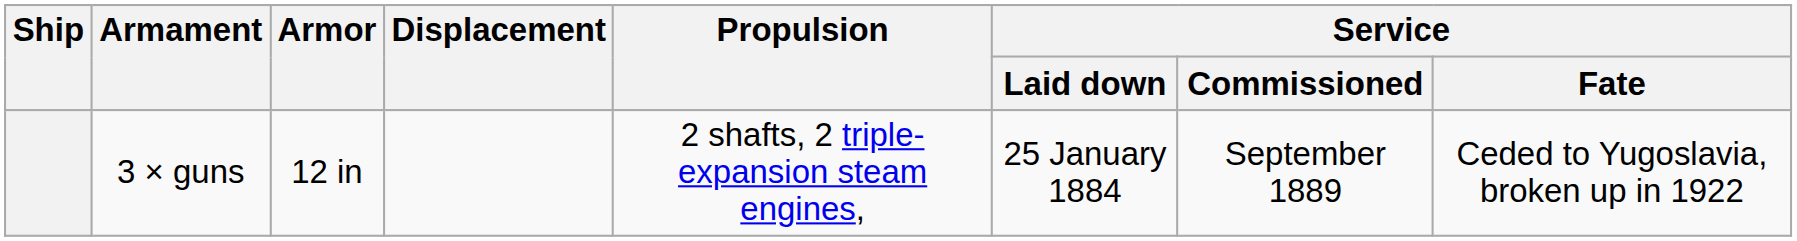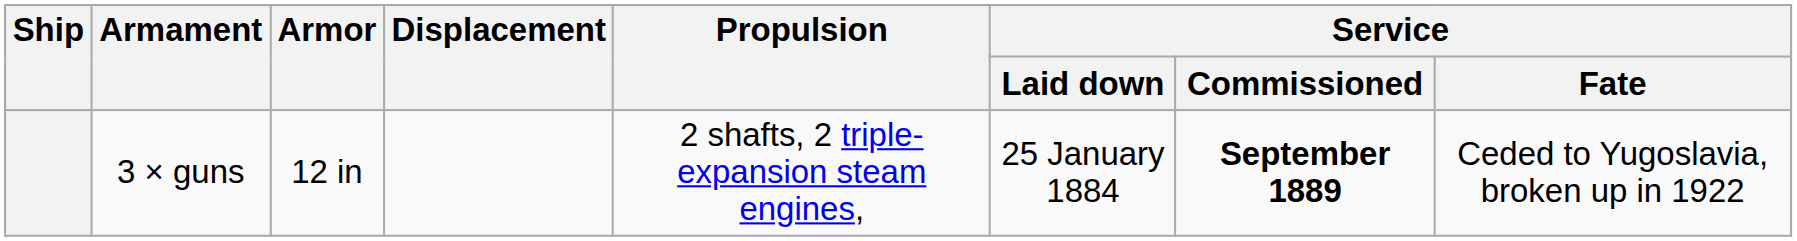(1305, 172) normal -> (1305, 172) bold
